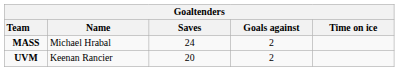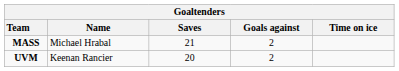(190, 43) 24 -> (190, 43) 21
